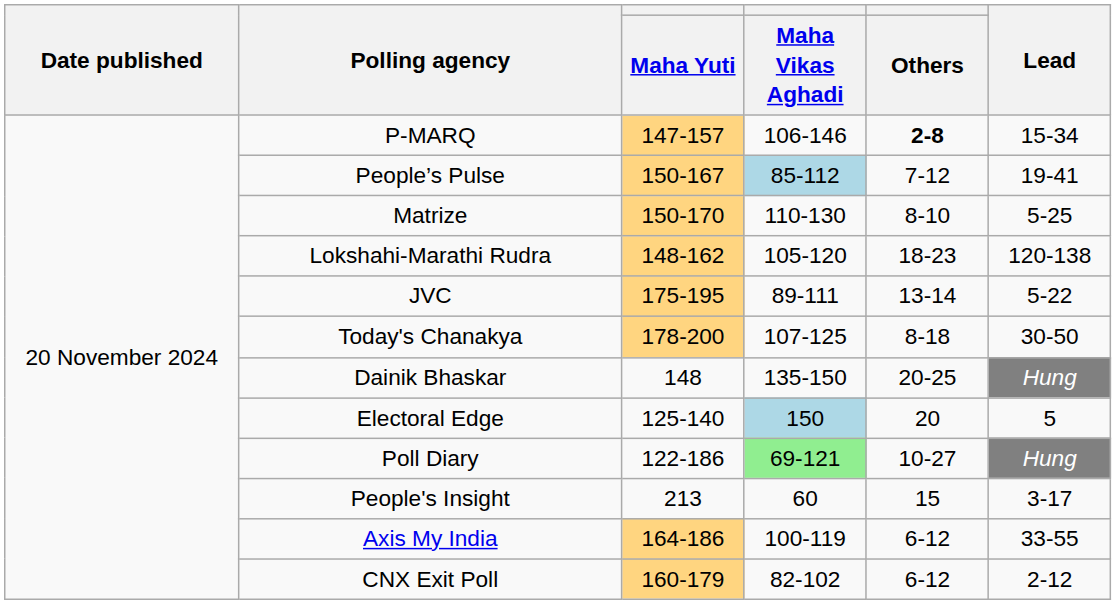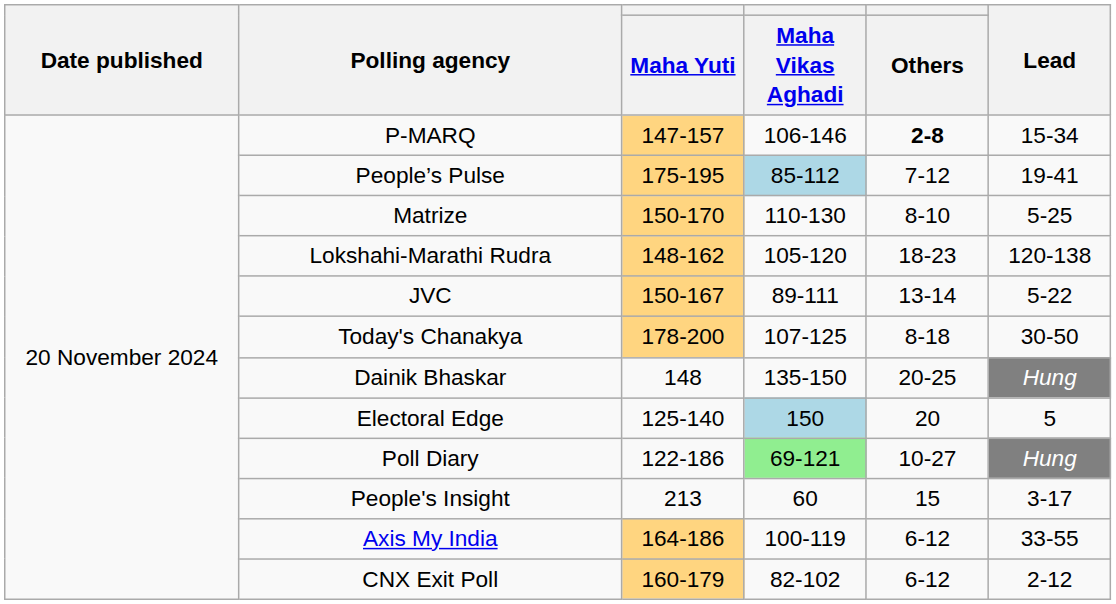(683, 175) 150-167 -> (683, 175) 175-195
(683, 296) 175-195 -> (683, 296) 150-167
